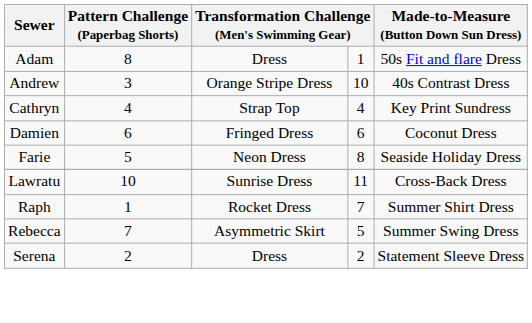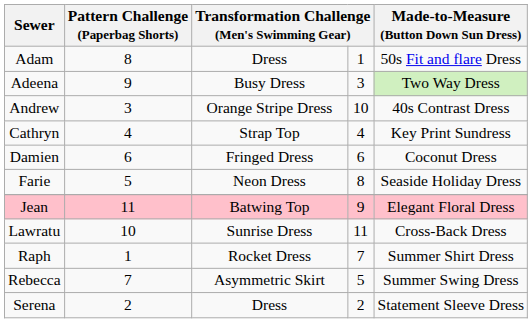+ row: (34, 83)
+ row: (34, 206)
